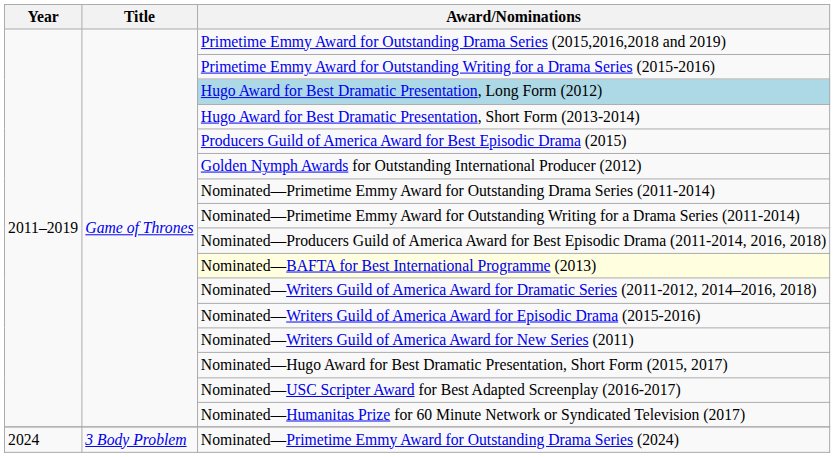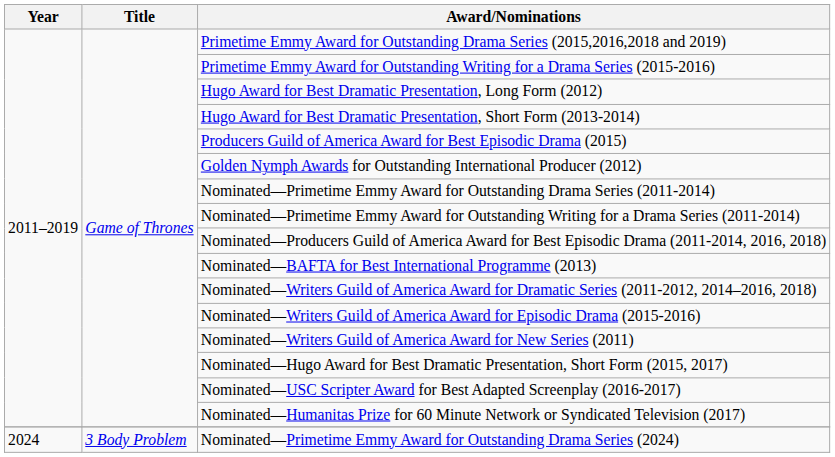(402, 91) lightblue background -> (402, 91) no background
(399, 265) lightyellow background -> (399, 265) no background
